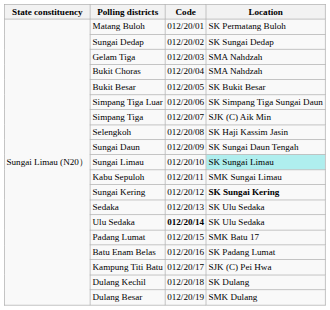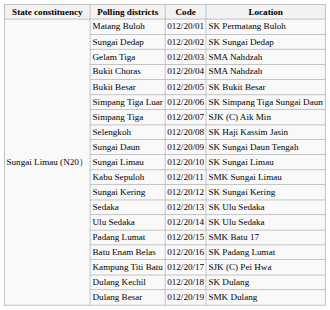(241, 161) paleturquoise background -> (241, 161) no background
(244, 192) bold -> (242, 192) normal
(186, 222) bold -> (186, 222) normal
